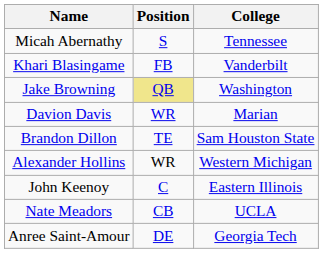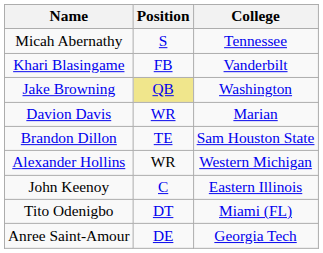- row: (69, 211)
+ row: (69, 211)
